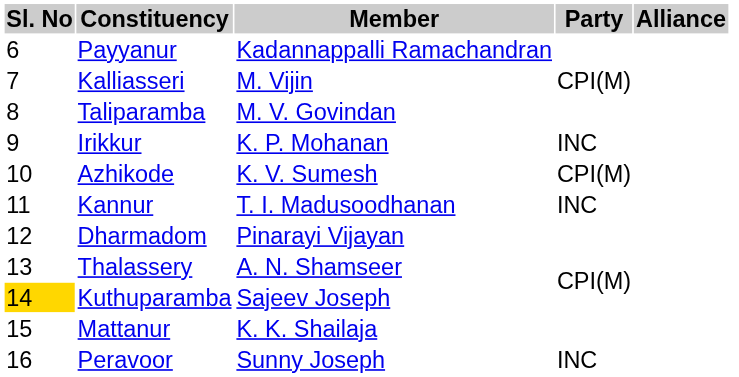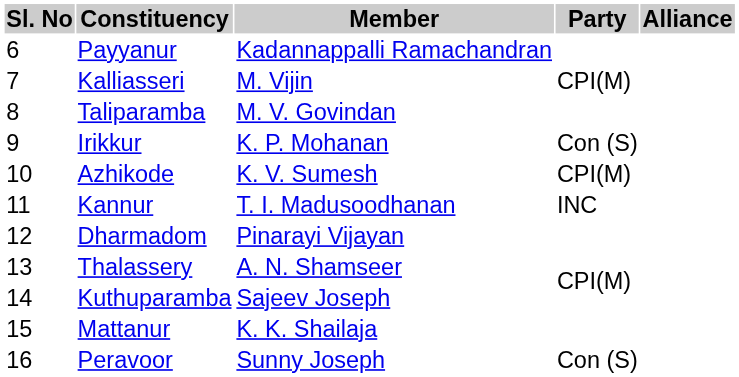(577, 142) INC -> (597, 142) Con (S)
(19, 297) gold background -> (19, 297) no background
(577, 359) INC -> (597, 359) Con (S)
